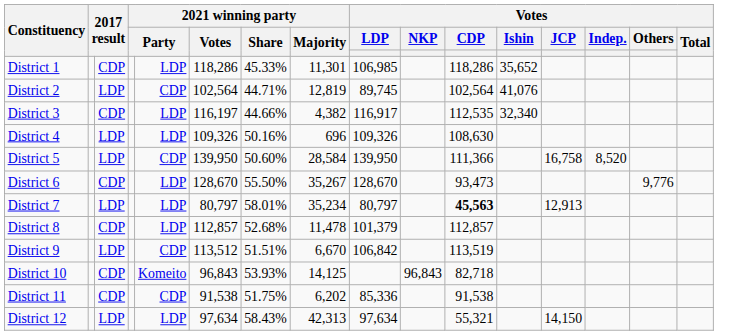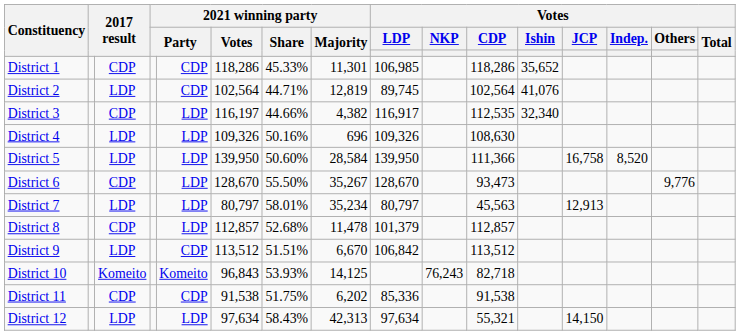(173, 68) LDP -> (194, 68) CDP
(173, 159) CDP -> (195, 159) LDP
(474, 204) bold -> (496, 204) normal
(471, 250) 113,519 -> (492, 250) 113,512
(112, 273) CDP -> (122, 273) Komeito
(423, 273) 96,843 -> (444, 273) 76,243
